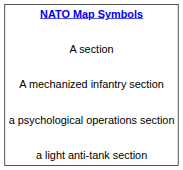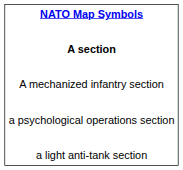(92, 49) normal -> (92, 49) bold
